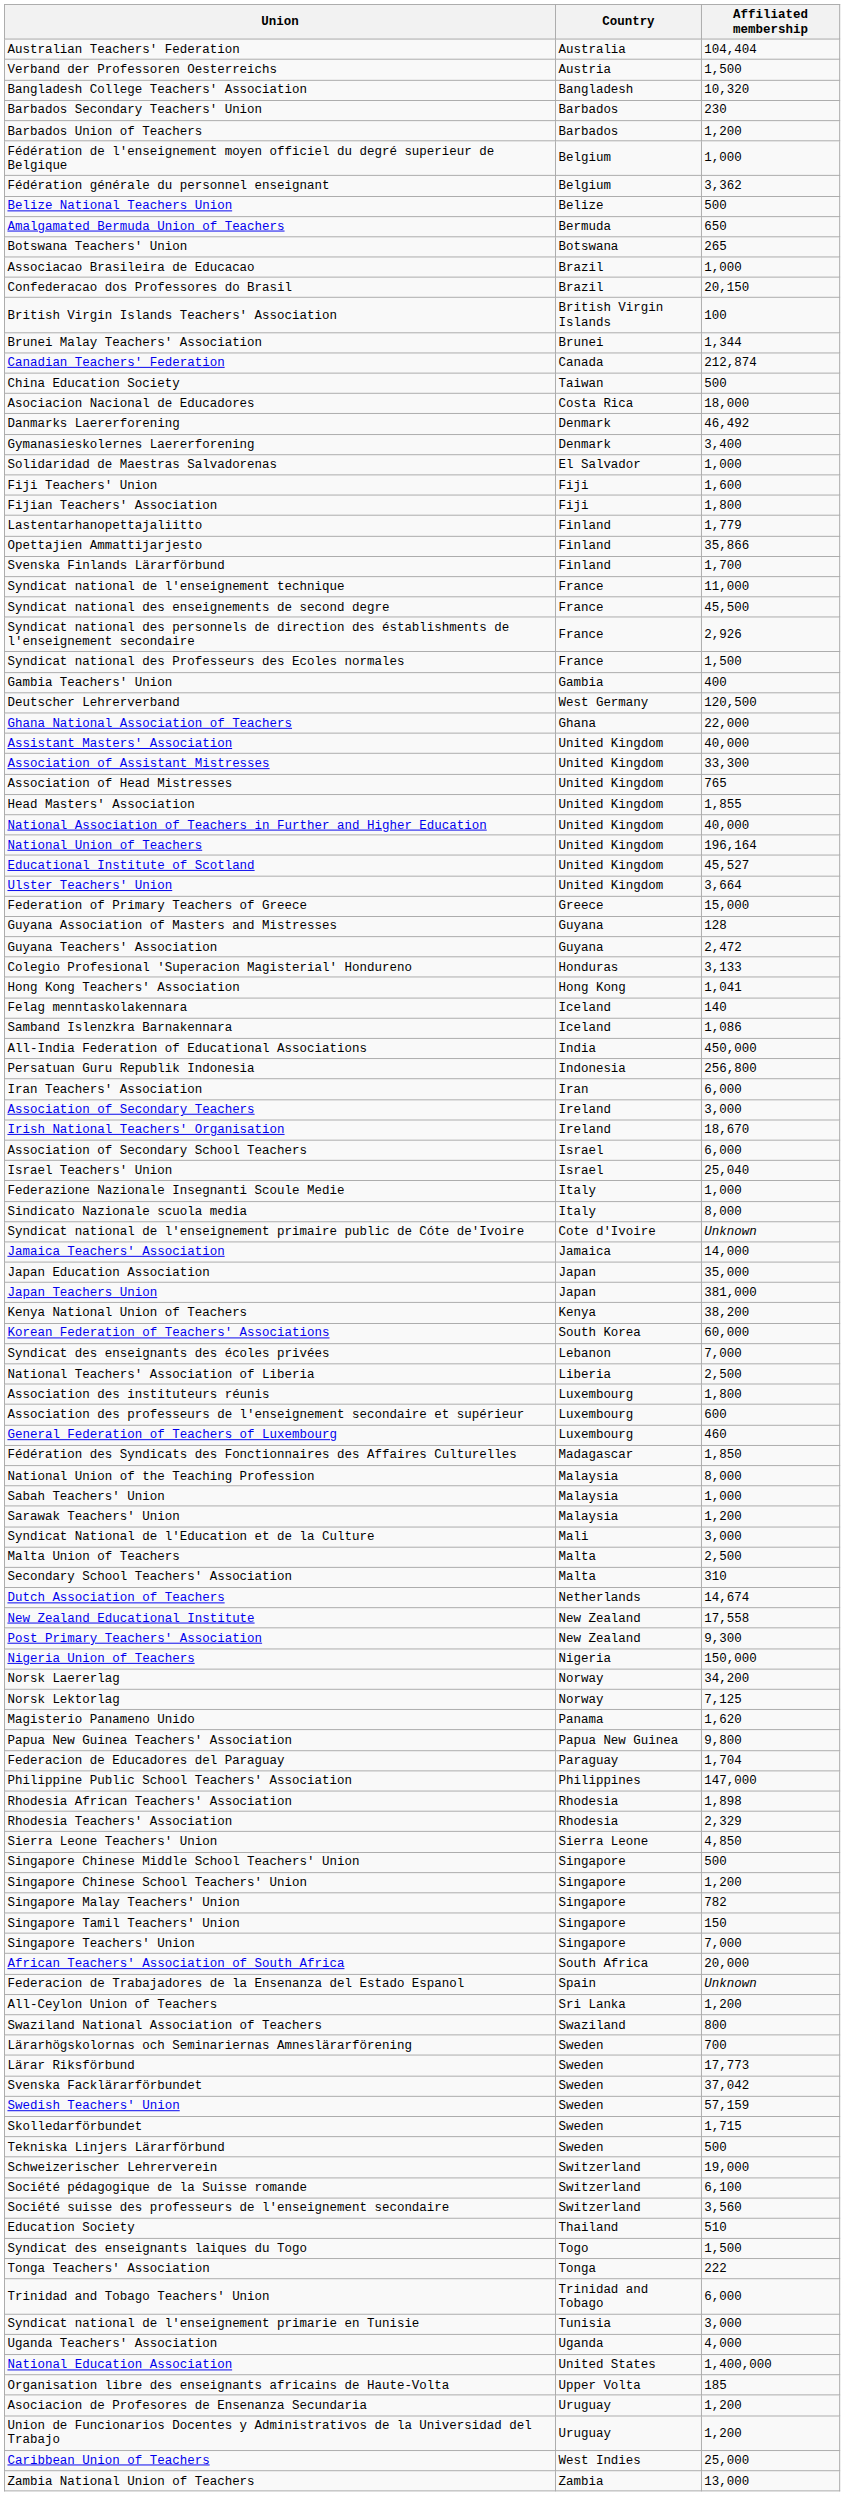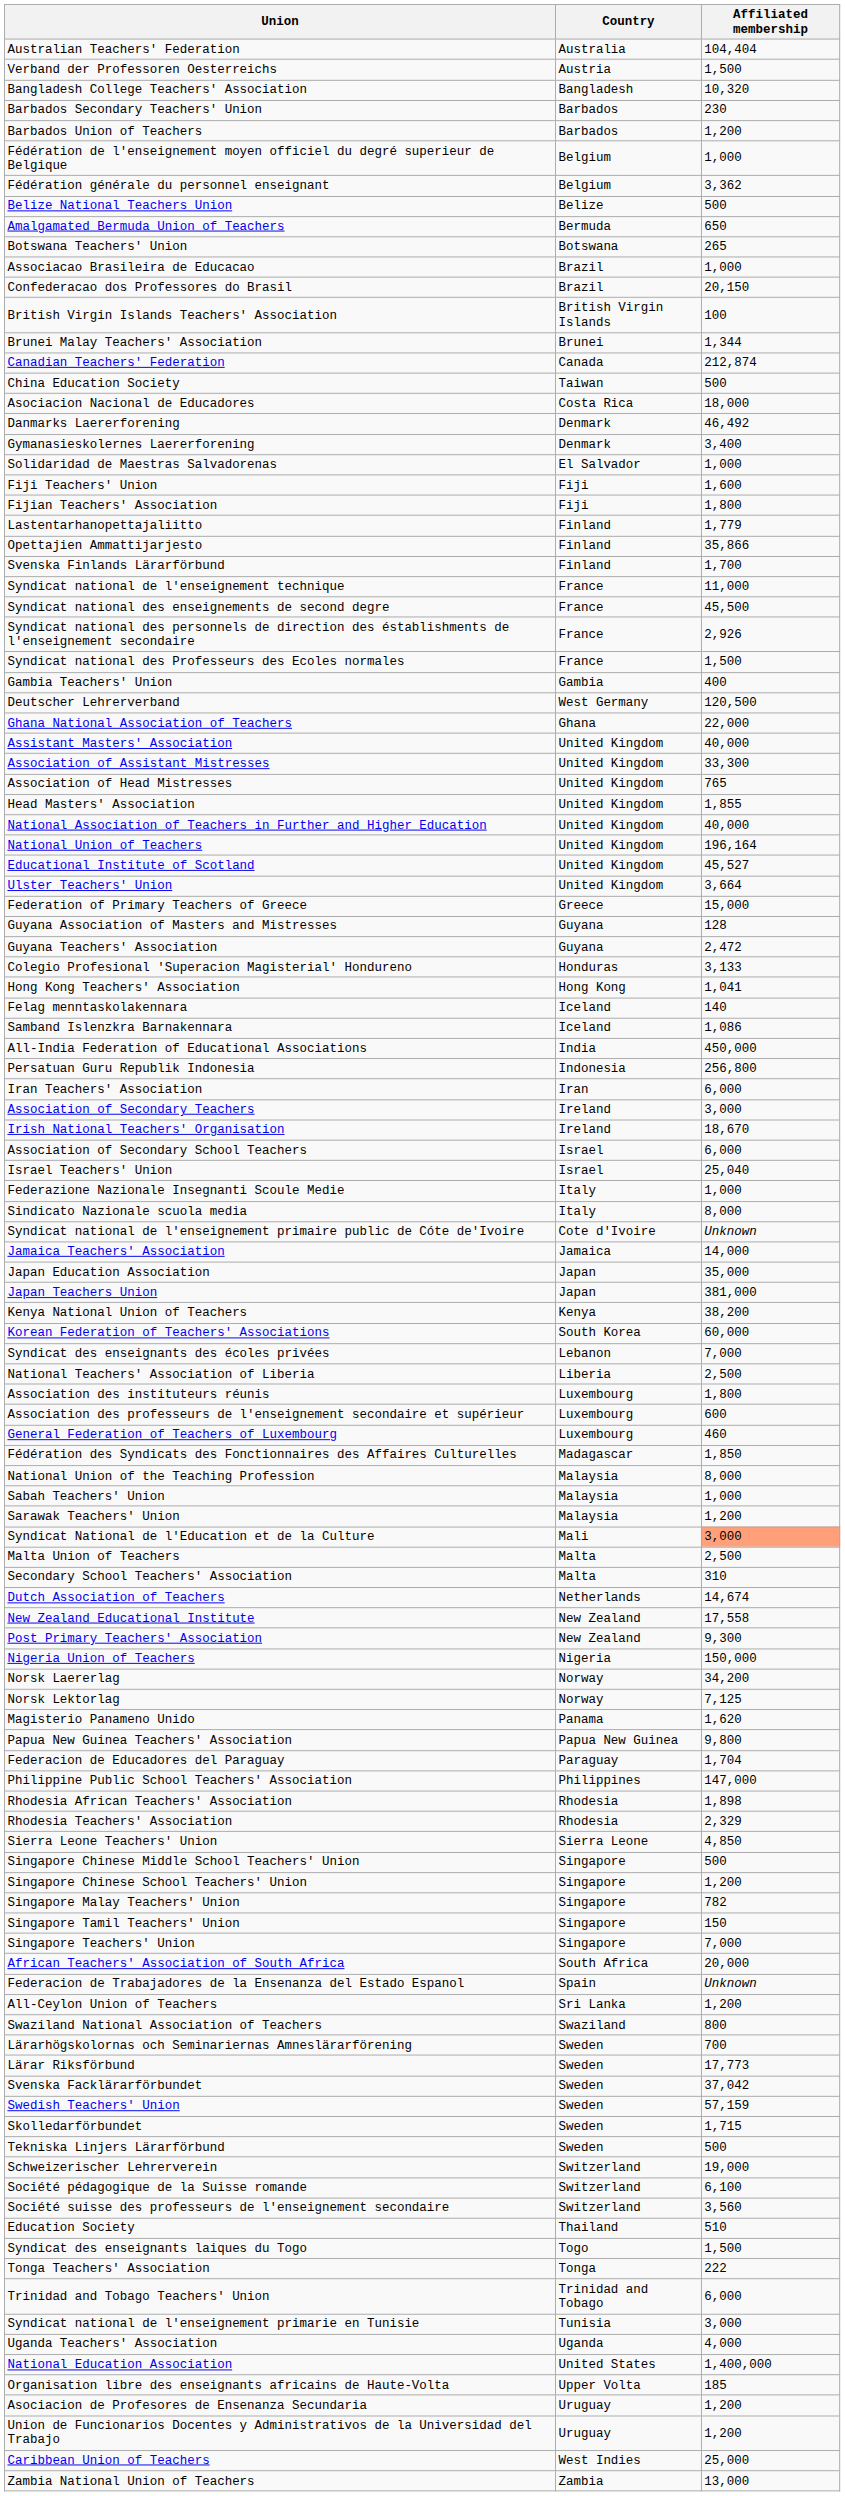(723, 1537) no background -> (723, 1537) lightsalmon background
